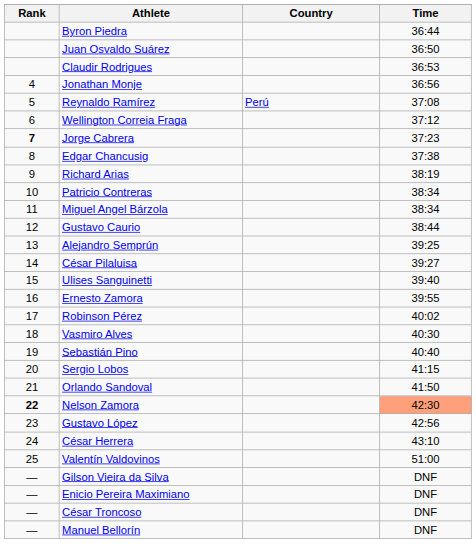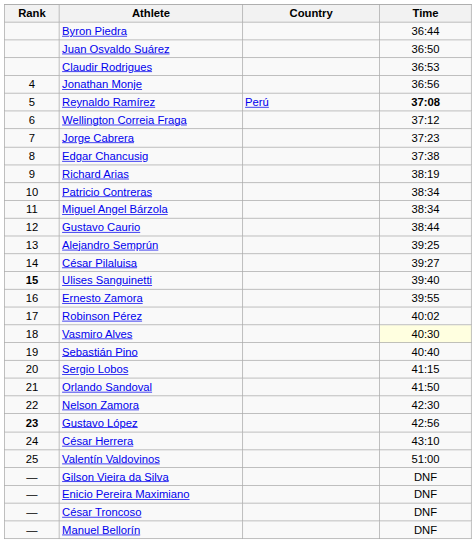(426, 102) normal -> (426, 102) bold
(32, 138) bold -> (32, 138) normal
(32, 281) normal -> (32, 281) bold
(426, 334) no background -> (426, 334) lightyellow background
(32, 405) bold -> (32, 405) normal
(426, 405) lightsalmon background -> (426, 405) no background
(32, 423) normal -> (32, 423) bold
